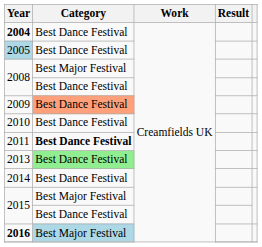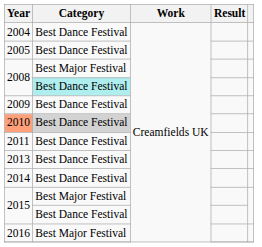(19, 31) bold -> (19, 31) normal
(19, 50) lightblue background -> (19, 50) no background
(81, 86) no background -> (81, 86) paleturquoise background
(81, 104) lightsalmon background -> (81, 104) no background
(19, 123) no background -> (19, 123) lightsalmon background
(81, 123) no background -> (81, 123) lightgrey background
(83, 141) bold -> (81, 141) normal
(81, 159) lightgreen background -> (81, 159) no background
(19, 232) bold -> (19, 232) normal
(81, 232) lightblue background -> (81, 232) no background
